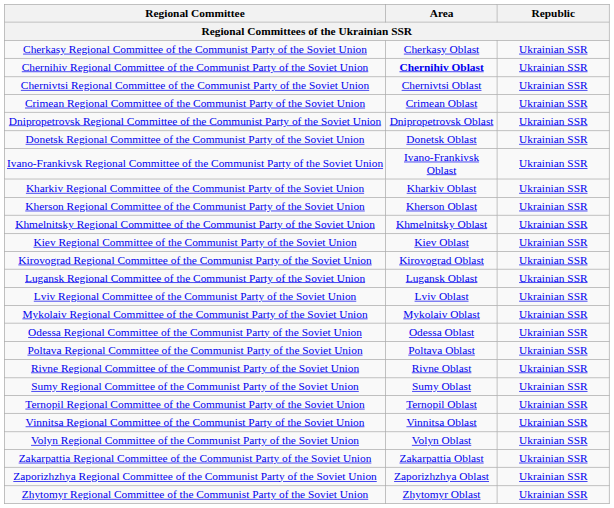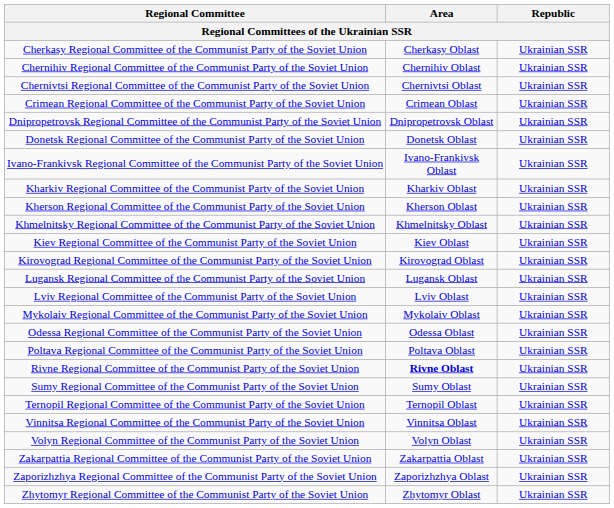(442, 67) bold -> (442, 67) normal
(442, 368) normal -> (442, 368) bold
